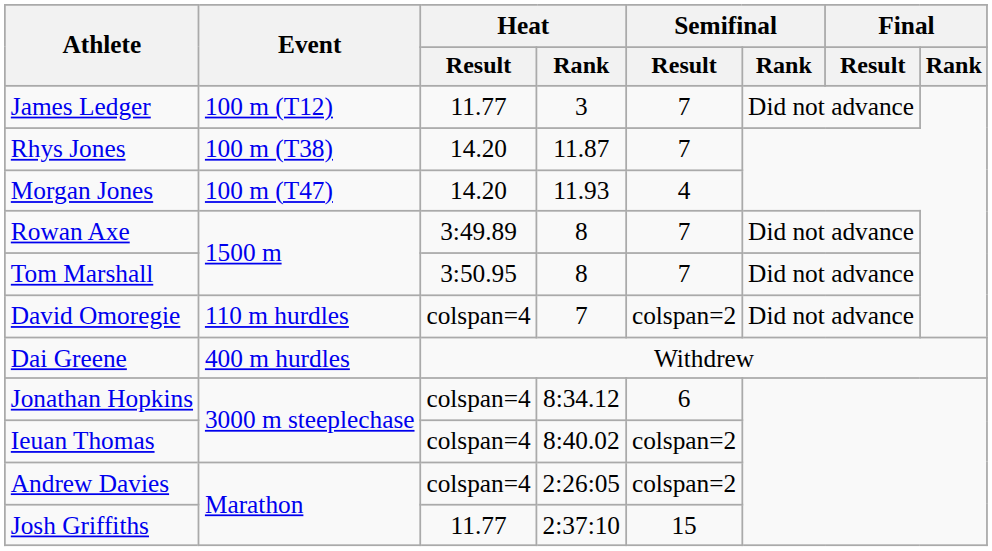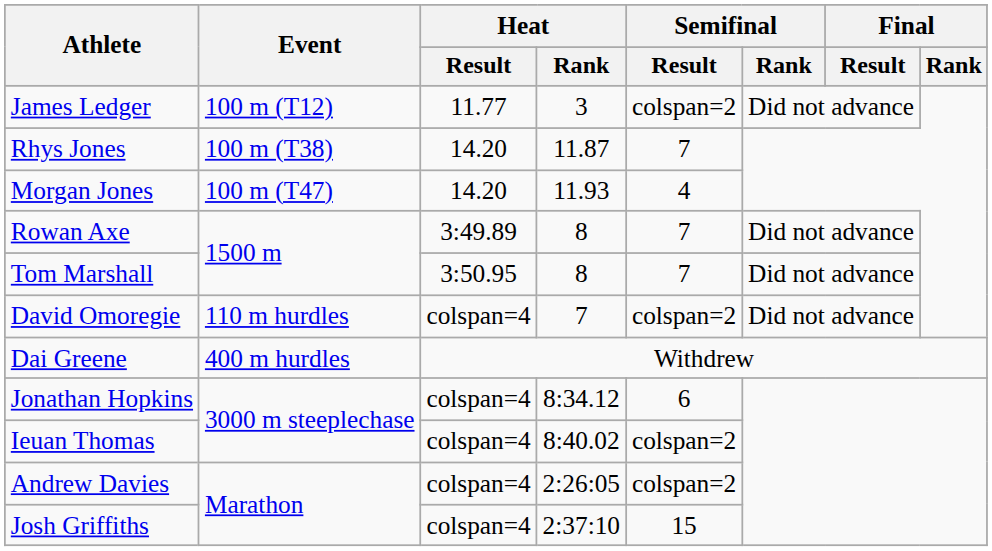(684, 107) 7 -> (684, 107) colspan=2
(479, 525) 11.77 -> (479, 525) colspan=4
